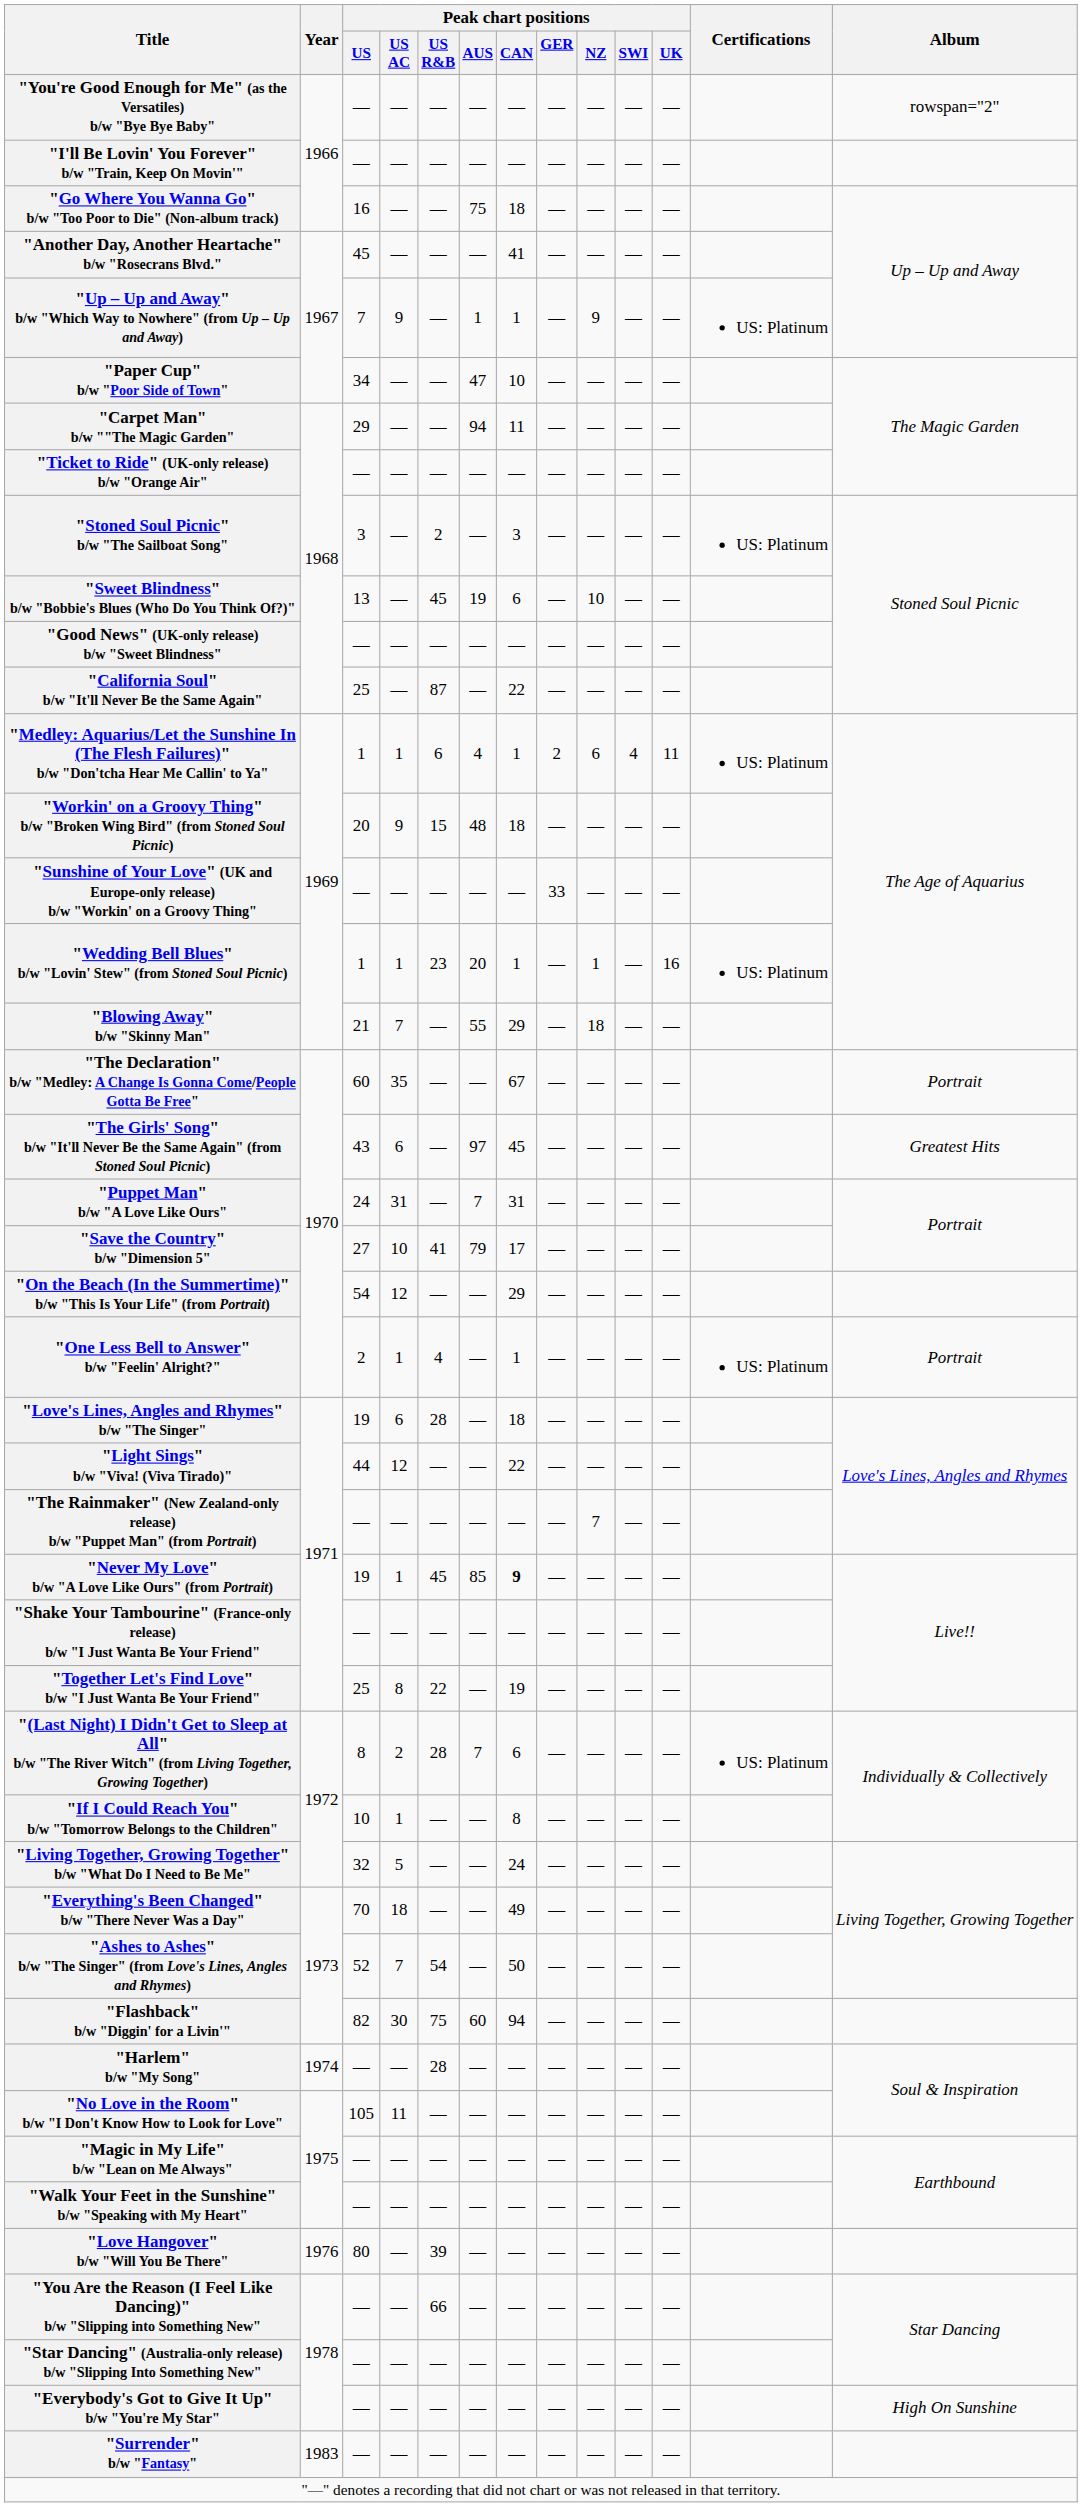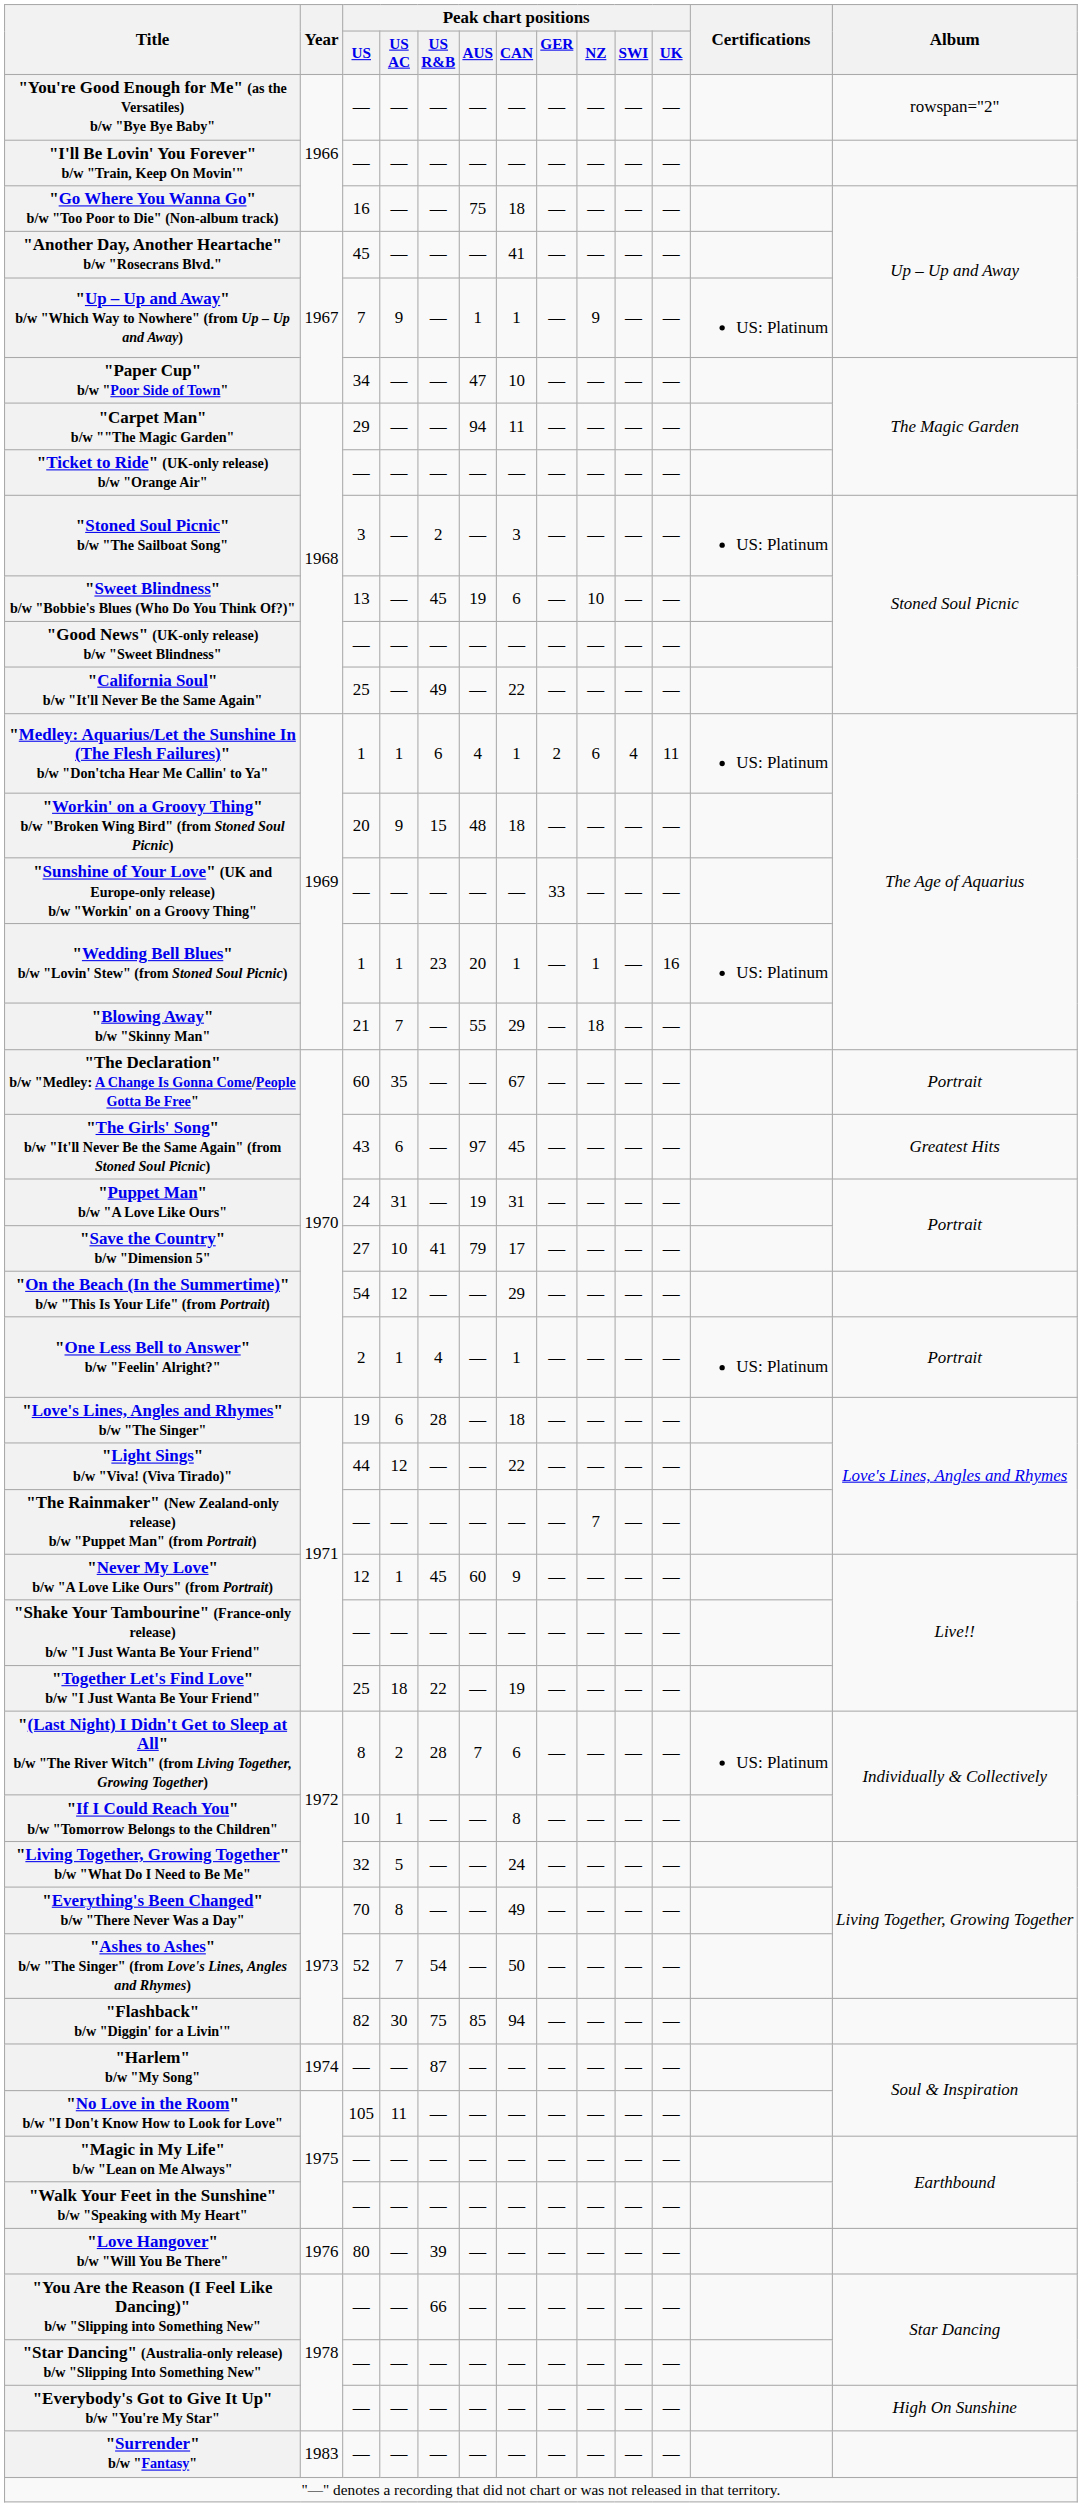(438, 690) 87 -> (438, 690) 49
(478, 1202) 7 -> (478, 1202) 19
(361, 1577) 19 -> (361, 1577) 12
(478, 1577) 85 -> (478, 1577) 60
(517, 1577) bold -> (517, 1577) normal
(399, 1688) 8 -> (399, 1688) 18
(399, 1910) 18 -> (399, 1910) 8
(478, 2021) 60 -> (478, 2021) 85
(438, 2067) 28 -> (438, 2067) 87
